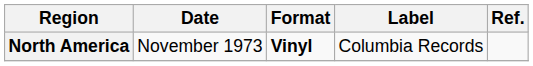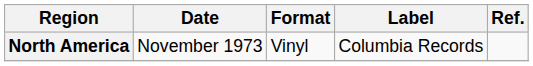(292, 46) bold -> (290, 46) normal
